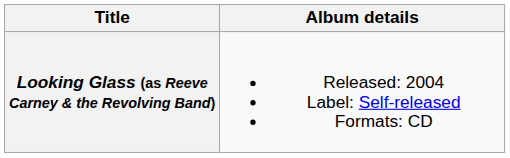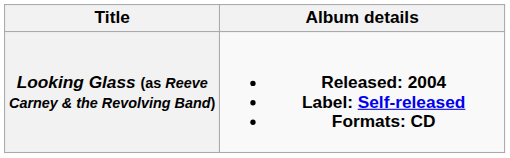(362, 102) normal -> (362, 102) bold
